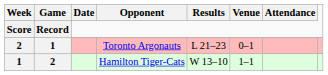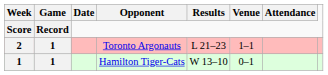(246, 45) 0–1 -> (246, 45) 1–1
(53, 62) 2 -> (53, 62) 1
(246, 62) 1–1 -> (246, 62) 0–1
